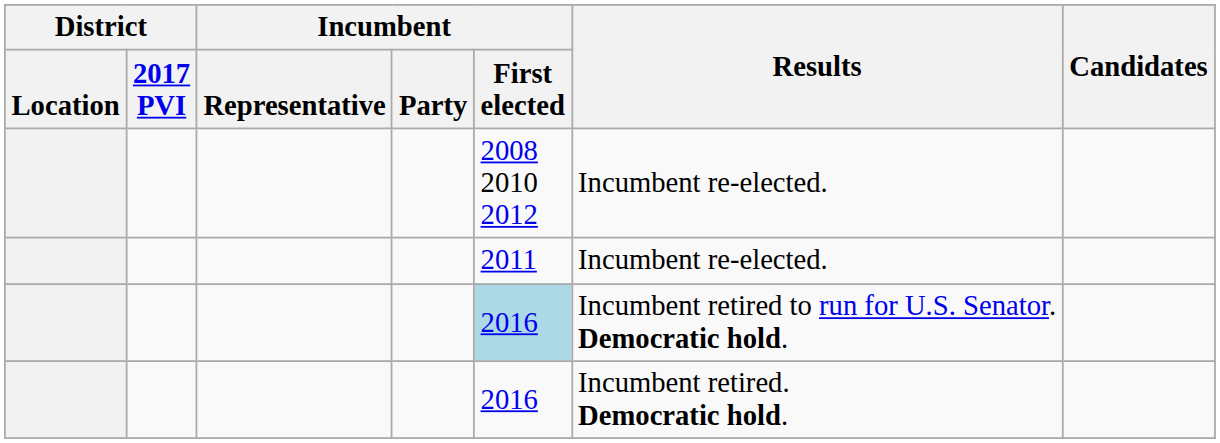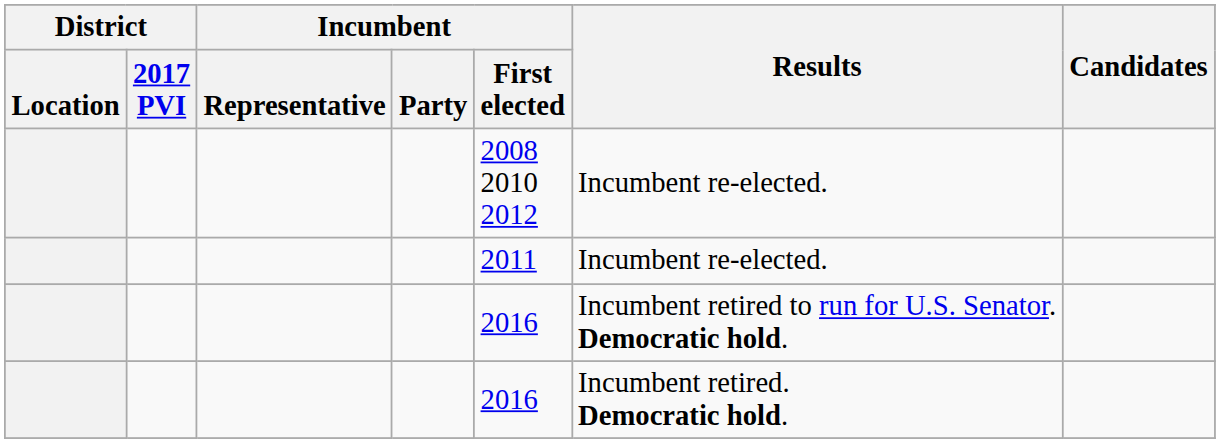(509, 321) lightblue background -> (509, 321) no background
